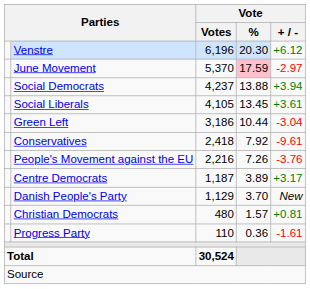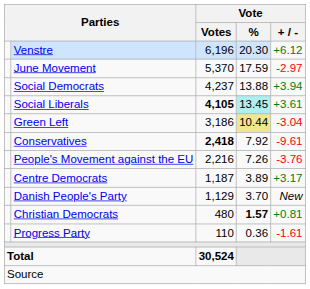(254, 68) pink background -> (254, 68) no background
(219, 104) normal -> (219, 104) bold
(254, 104) no background -> (254, 104) paleturquoise background
(254, 123) no background -> (254, 123) khaki background
(219, 141) normal -> (219, 141) bold
(257, 214) normal -> (257, 214) bold
